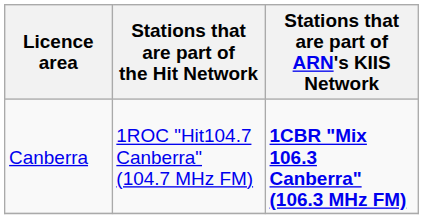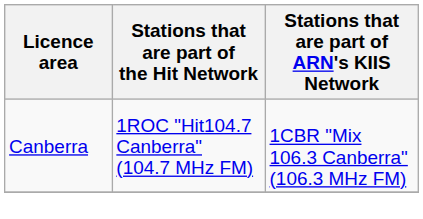(338, 167) bold -> (339, 157) normal
